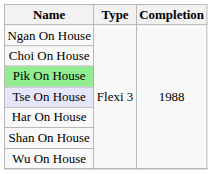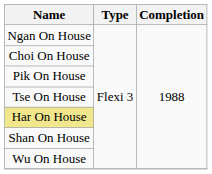(49, 76) lightgreen background -> (49, 76) no background
(49, 96) lavender background -> (49, 96) no background
(49, 117) no background -> (49, 117) khaki background
